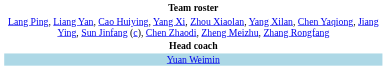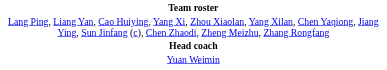(193, 59) lightblue background -> (193, 59) no background
